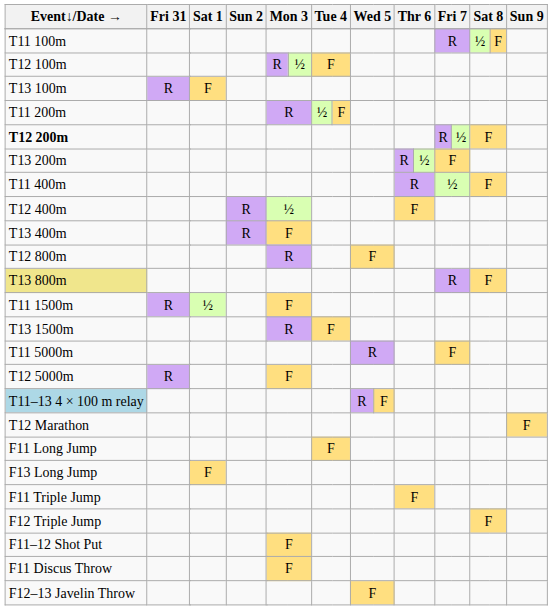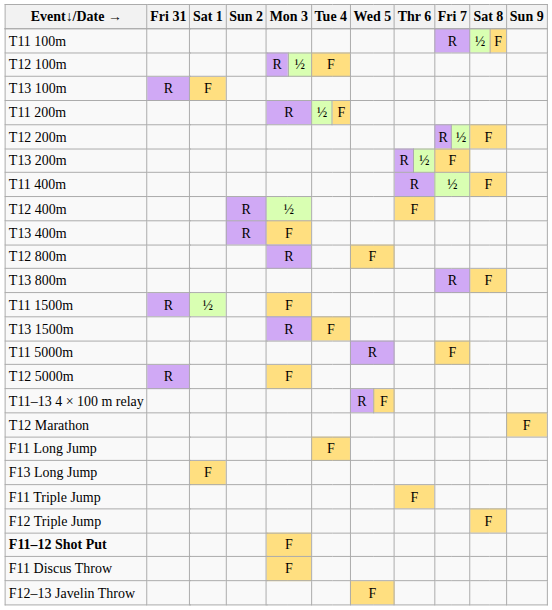(39, 137) bold -> (38, 137) normal
(38, 281) khaki background -> (38, 281) no background
(76, 401) lightblue background -> (76, 401) no background
(56, 545) normal -> (58, 545) bold
